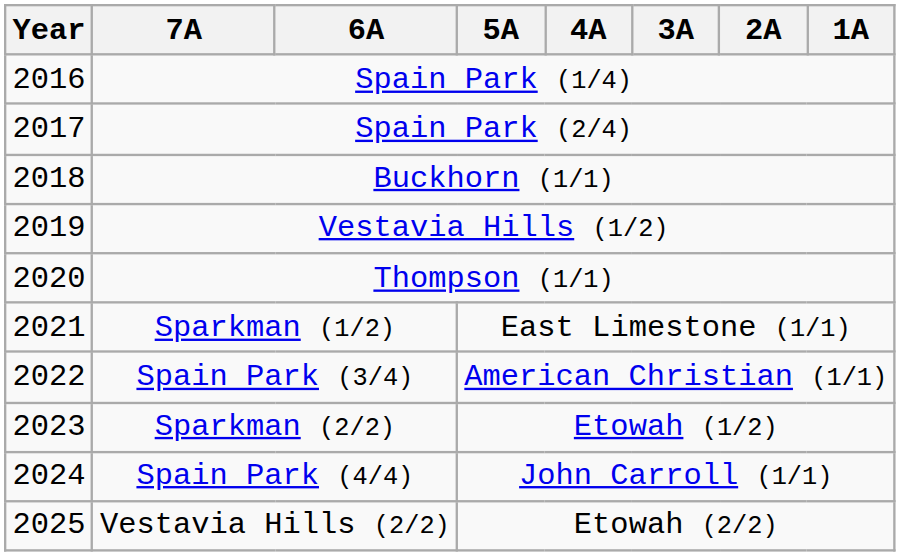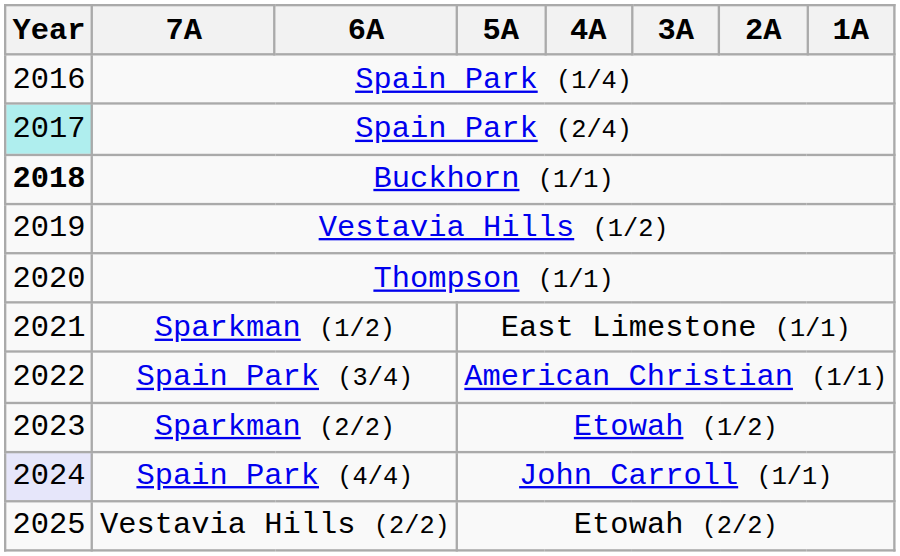(49, 129) no background -> (49, 129) paleturquoise background
(49, 179) normal -> (49, 179) bold
(49, 476) no background -> (49, 476) lavender background
